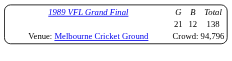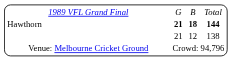+ row: (25, 24)
